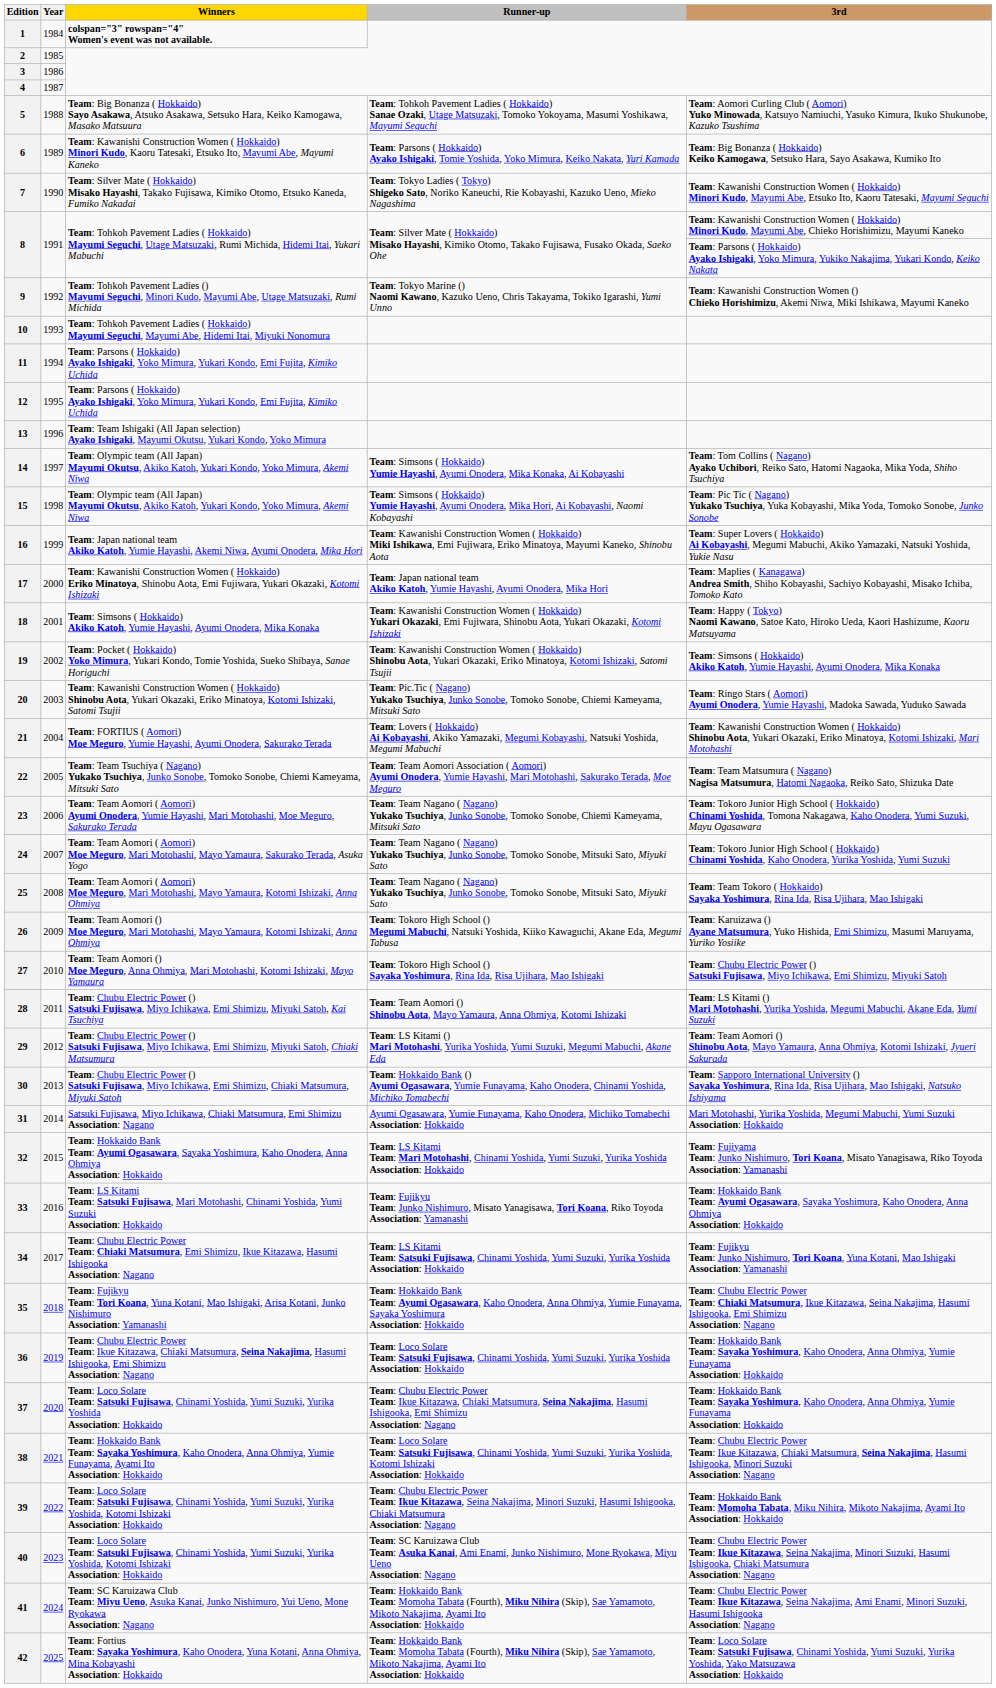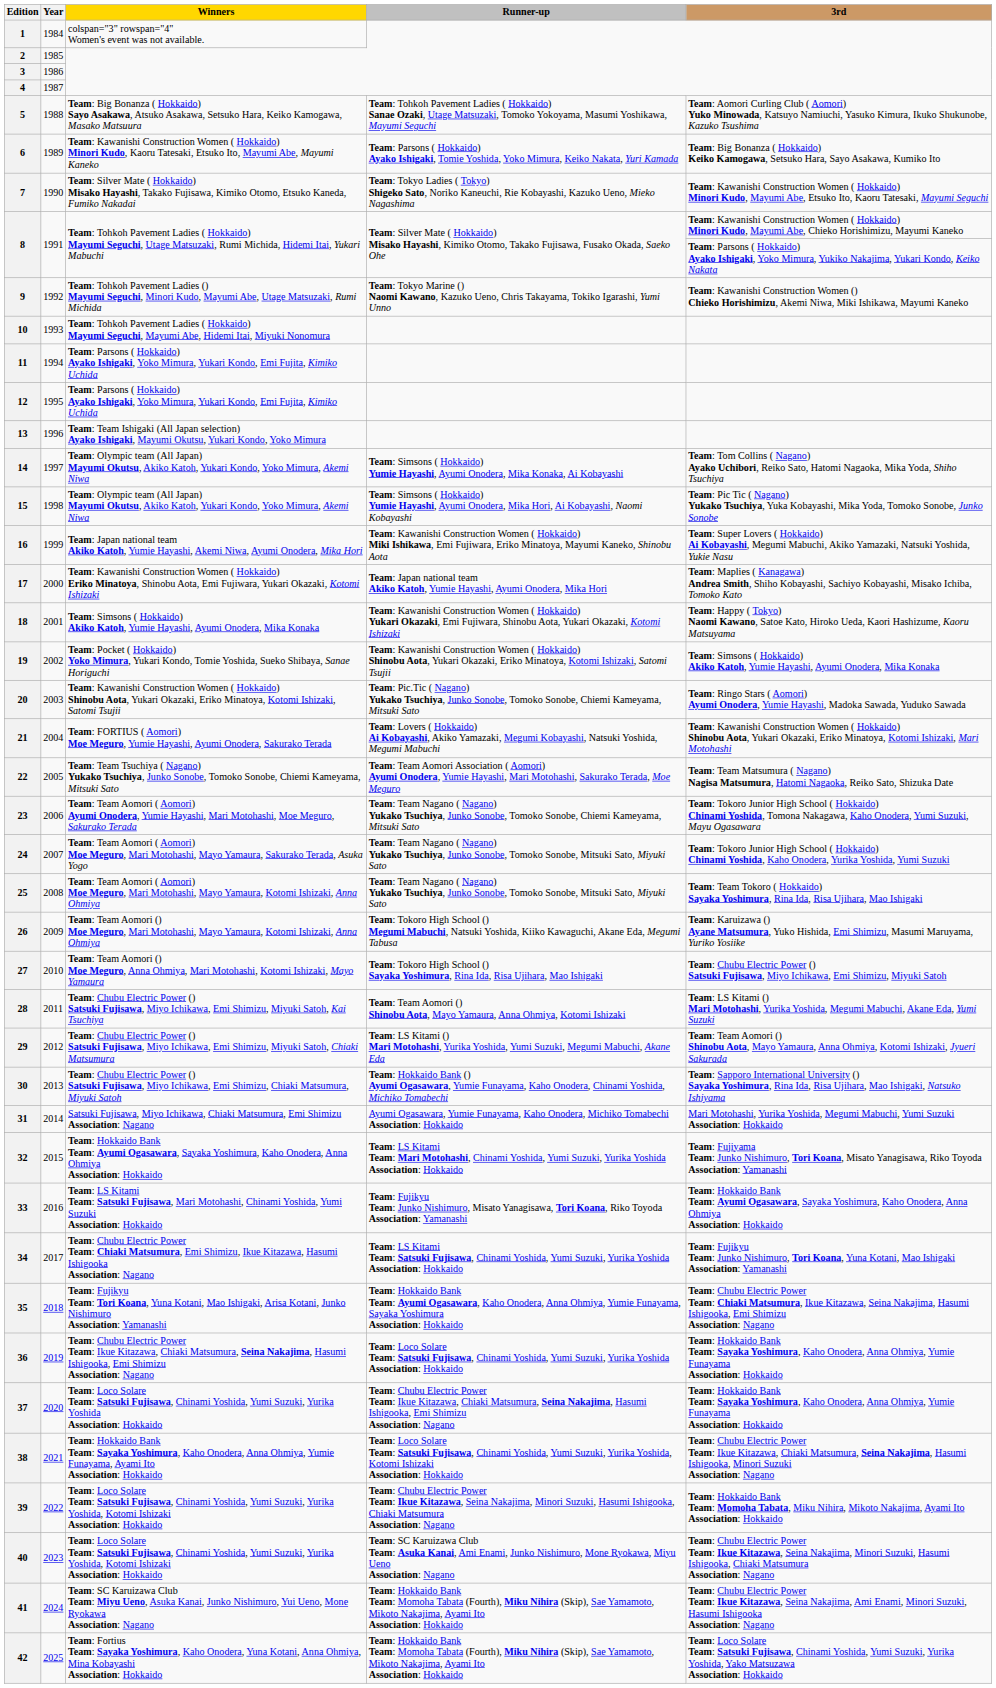(140, 34) bold -> (136, 34) normal
